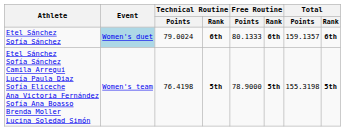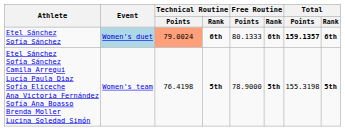(178, 37) no background -> (178, 37) lightsalmon background
(302, 37) normal -> (302, 37) bold
